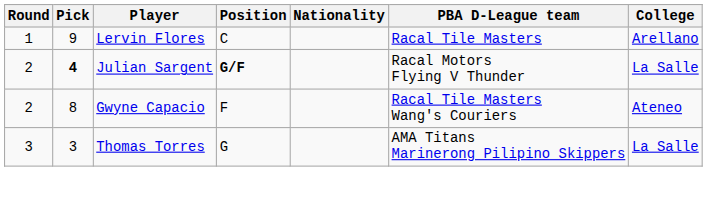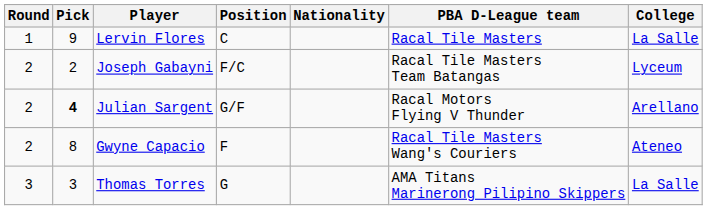(665, 39) Arellano -> (665, 39) La Salle
+ row: (155, 69)
(232, 69) bold -> (232, 108) normal
(665, 69) La Salle -> (665, 108) Arellano
